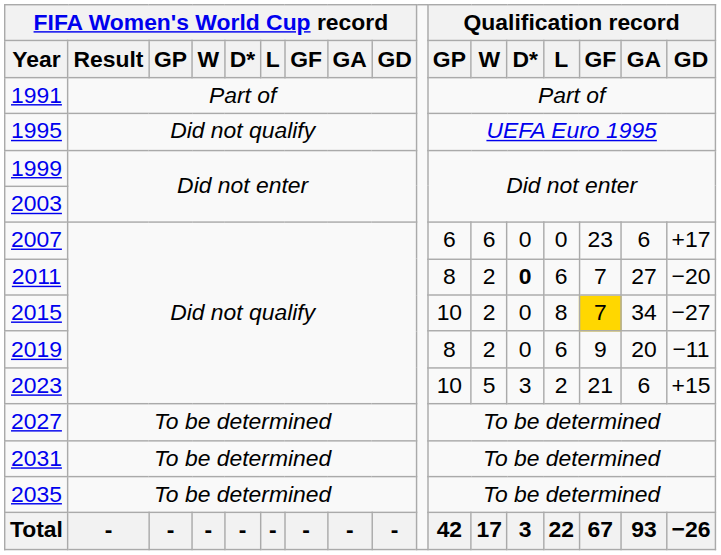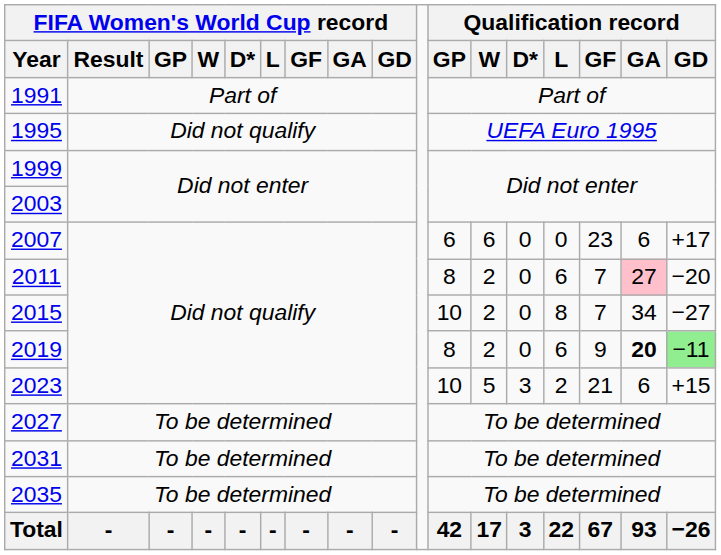(525, 276) bold -> (525, 276) normal
(644, 276) no background -> (644, 276) pink background
(600, 312) gold background -> (600, 312) no background
(644, 349) normal -> (644, 349) bold
(691, 349) no background -> (691, 349) lightgreen background
